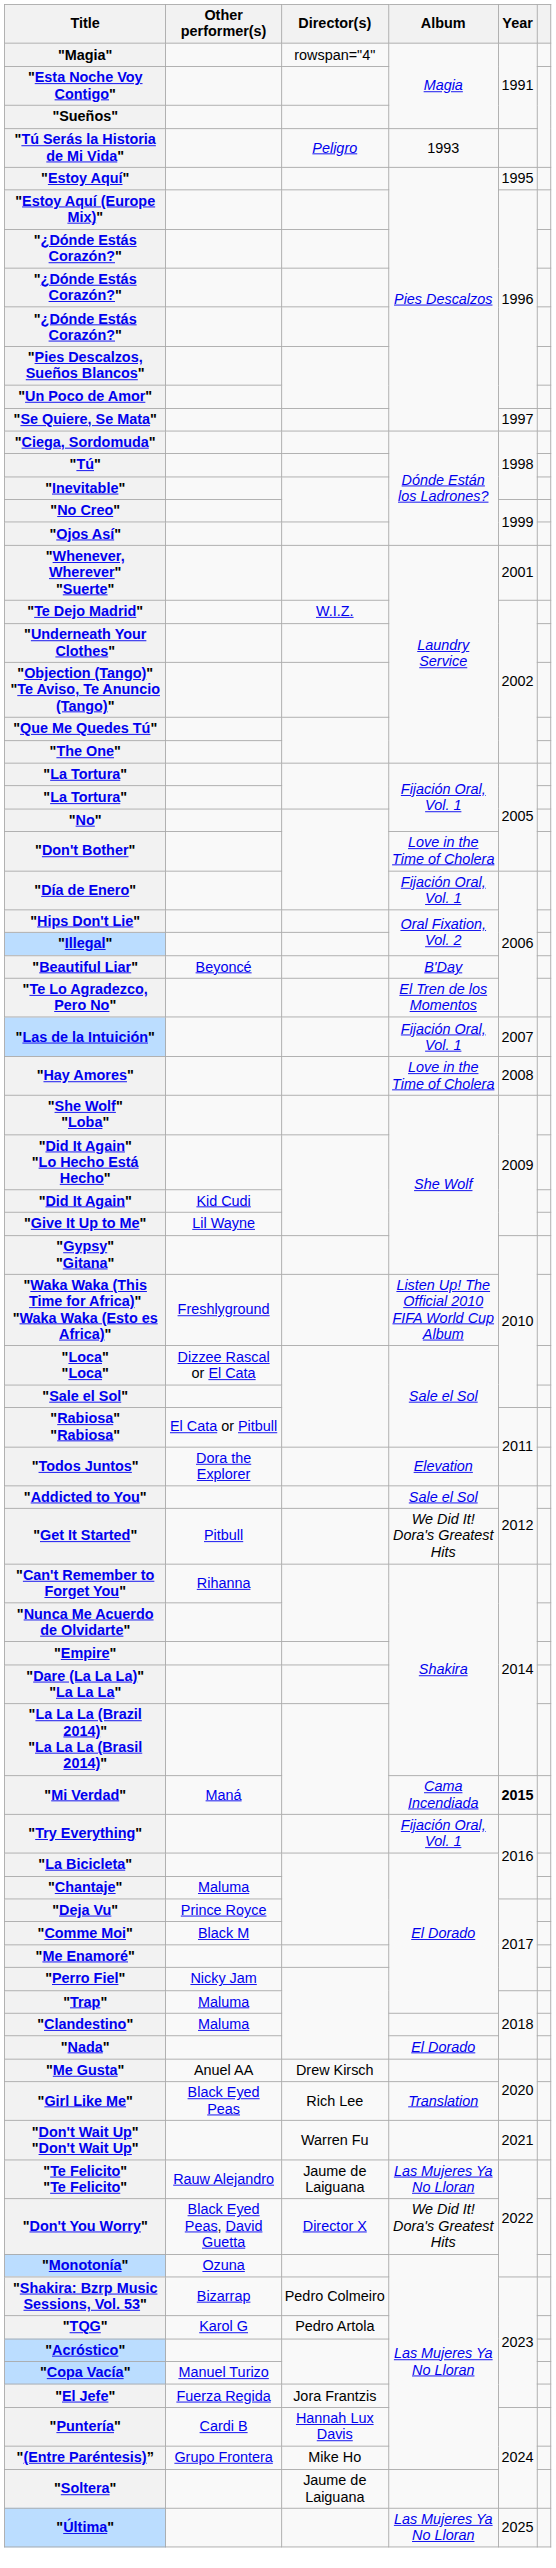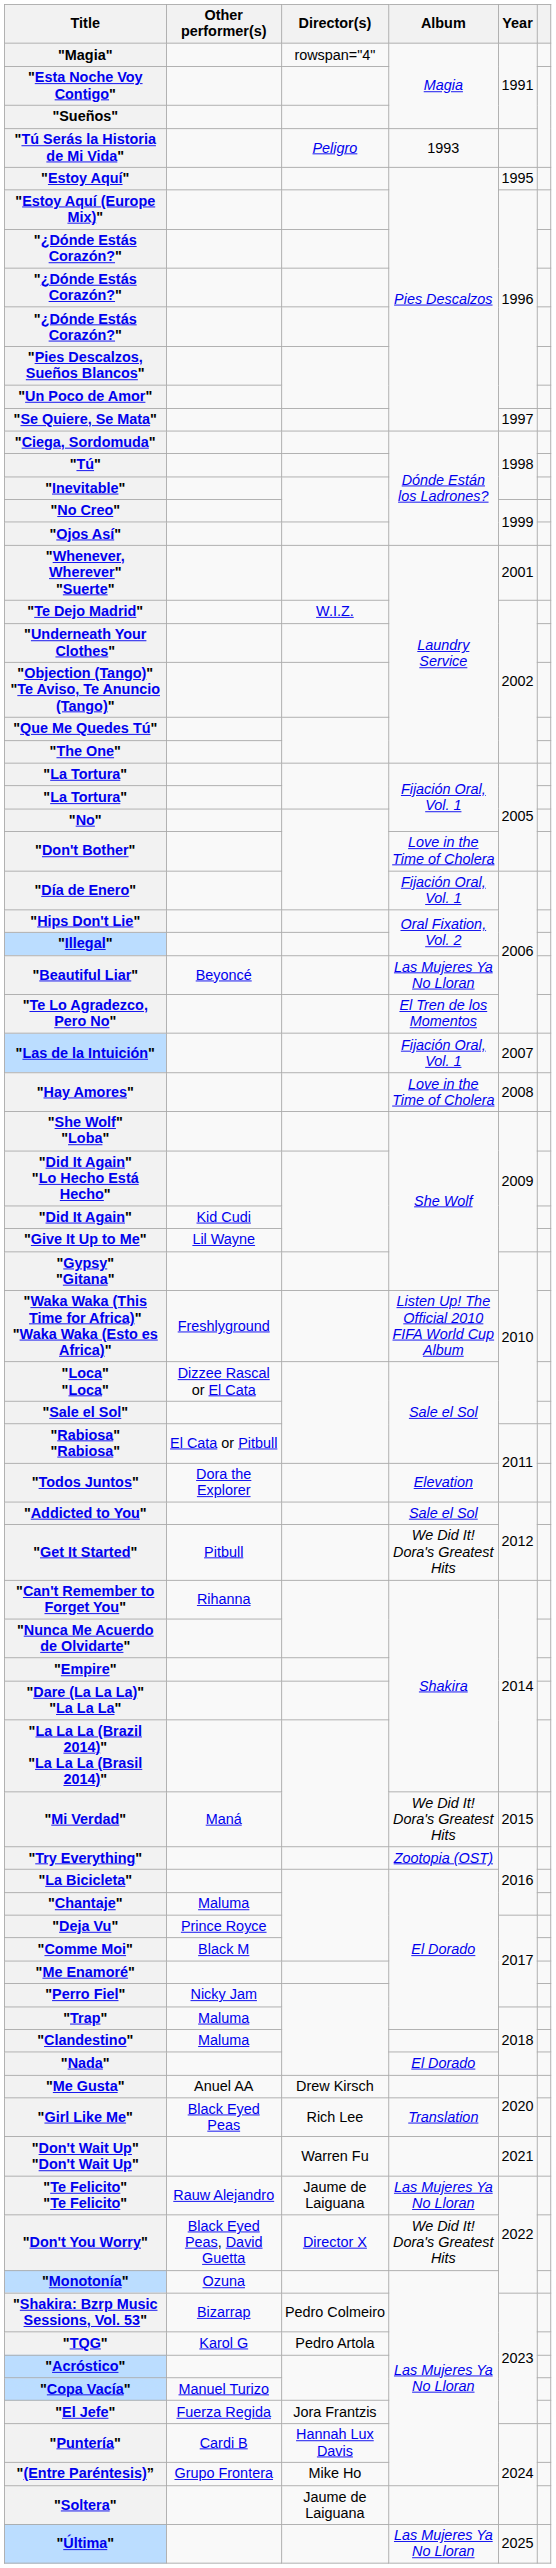(443, 966) B'Day -> (443, 974) Las Mujeres Ya No Lloran
(443, 1794) Cama Incendiada -> (443, 1819) We Did It! Dora's Greatest Hits
(518, 1794) bold -> (518, 1819) normal
(443, 1833) Fijación Oral, Vol. 1 -> (443, 1858) Zootopia (OST)
